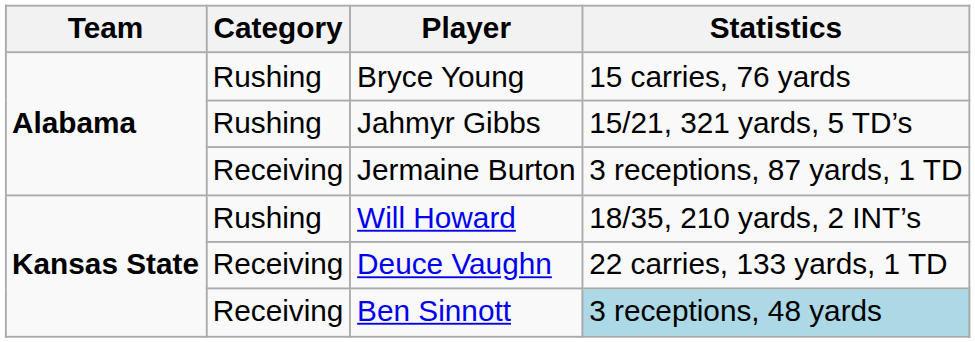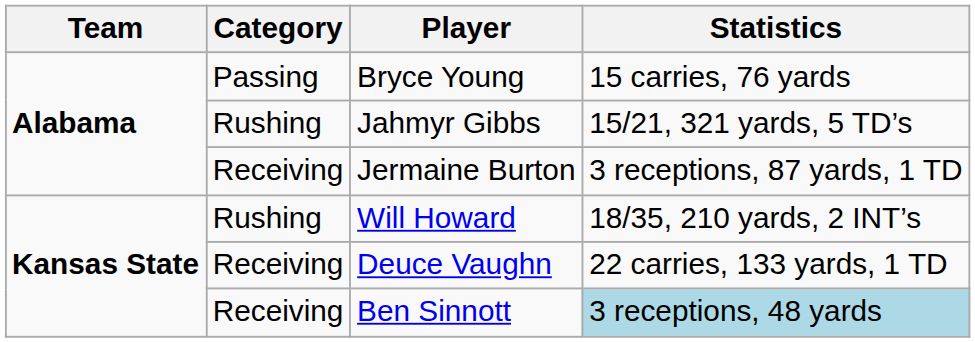(267, 76) Rushing -> (266, 76) Passing
